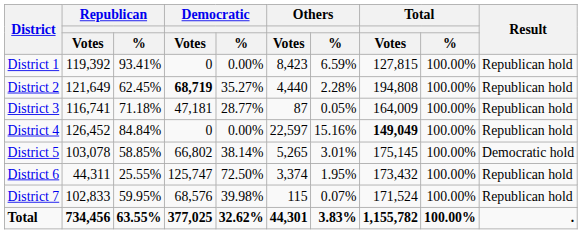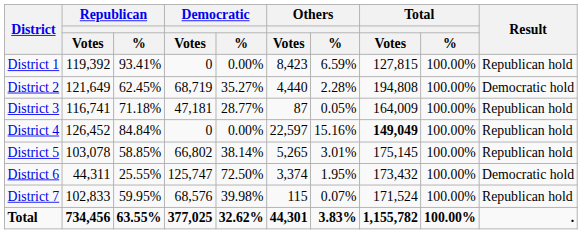(193, 87) bold -> (193, 87) normal
(527, 87) Republican hold -> (528, 87) Democratic hold
(528, 152) Democratic hold -> (527, 152) Republican hold
(527, 174) Republican hold -> (528, 174) Democratic hold
